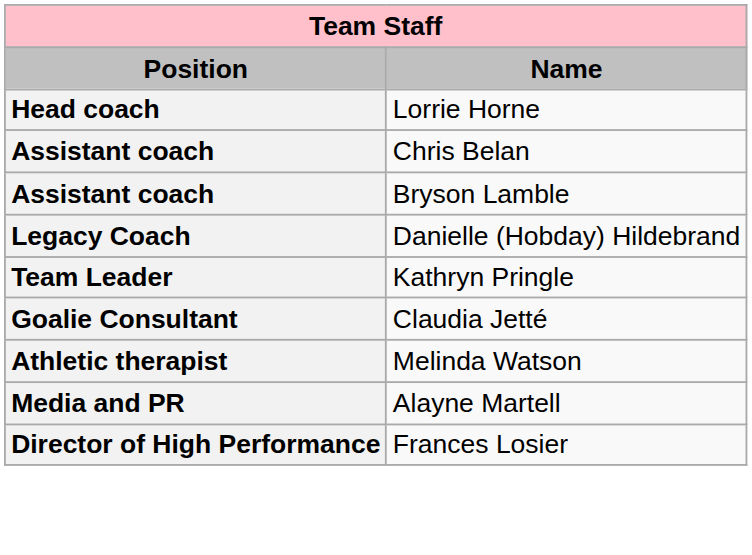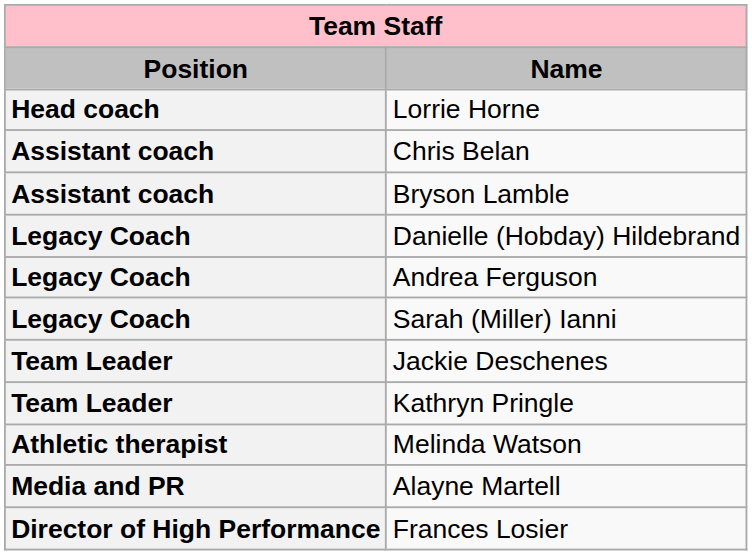+ row: (495, 277)
+ row: (505, 319)
+ row: (500, 361)
- row: (470, 319)
